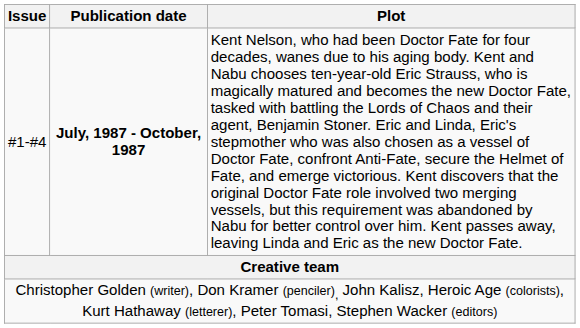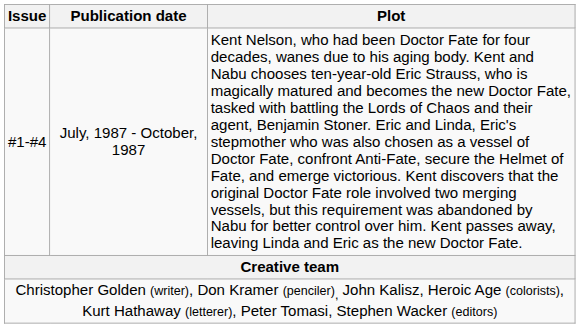(129, 141) bold -> (129, 141) normal
